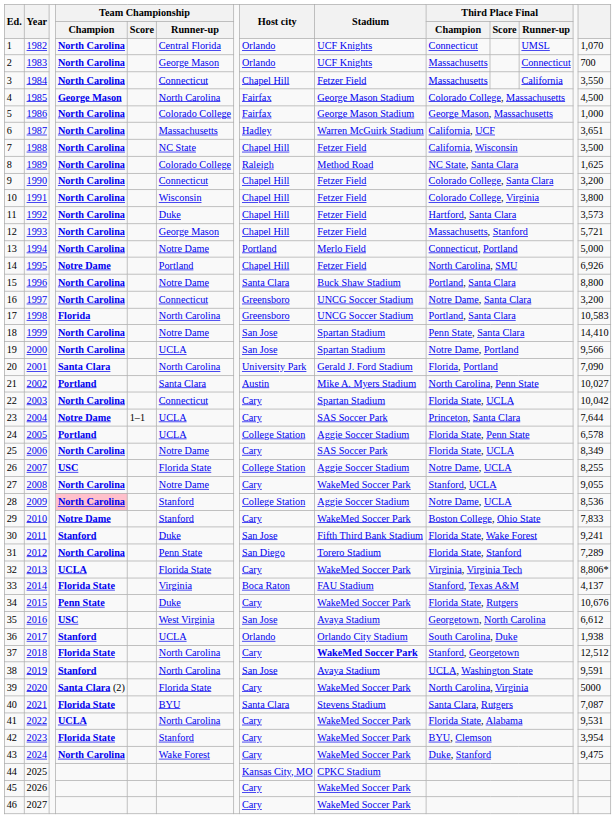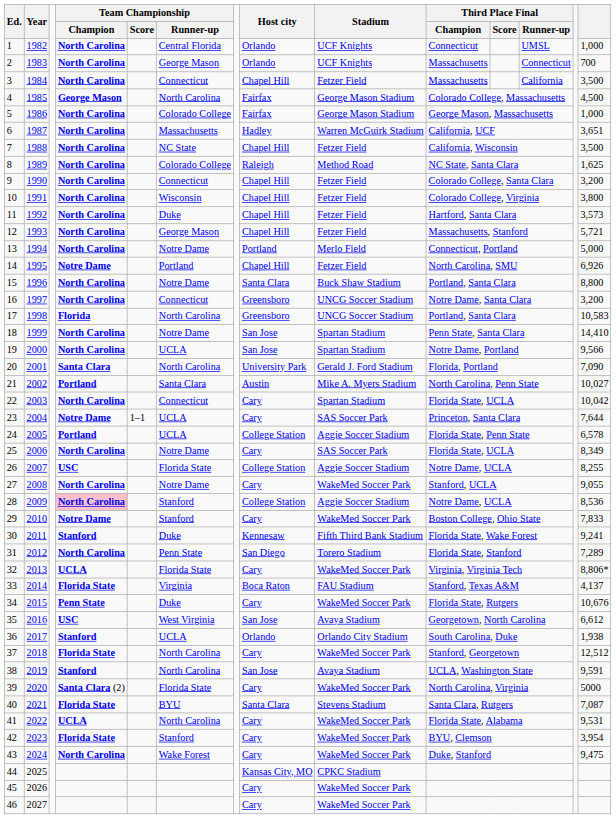(592, 47) 1,070 -> (592, 47) 1,000
(592, 80) 3,550 -> (592, 80) 3,500
(260, 536) San Jose -> (263, 536) Kennesaw
(367, 654) bold -> (364, 654) normal
